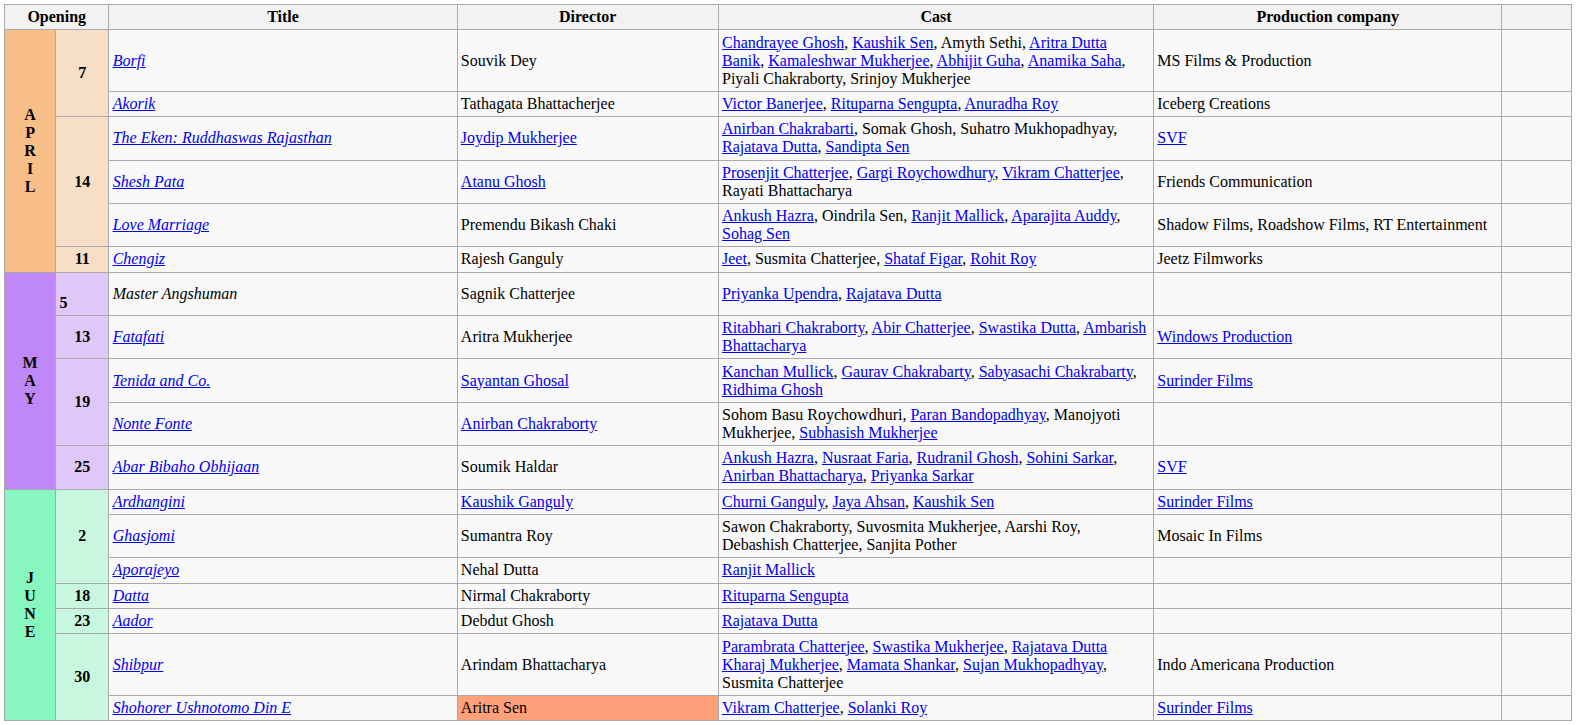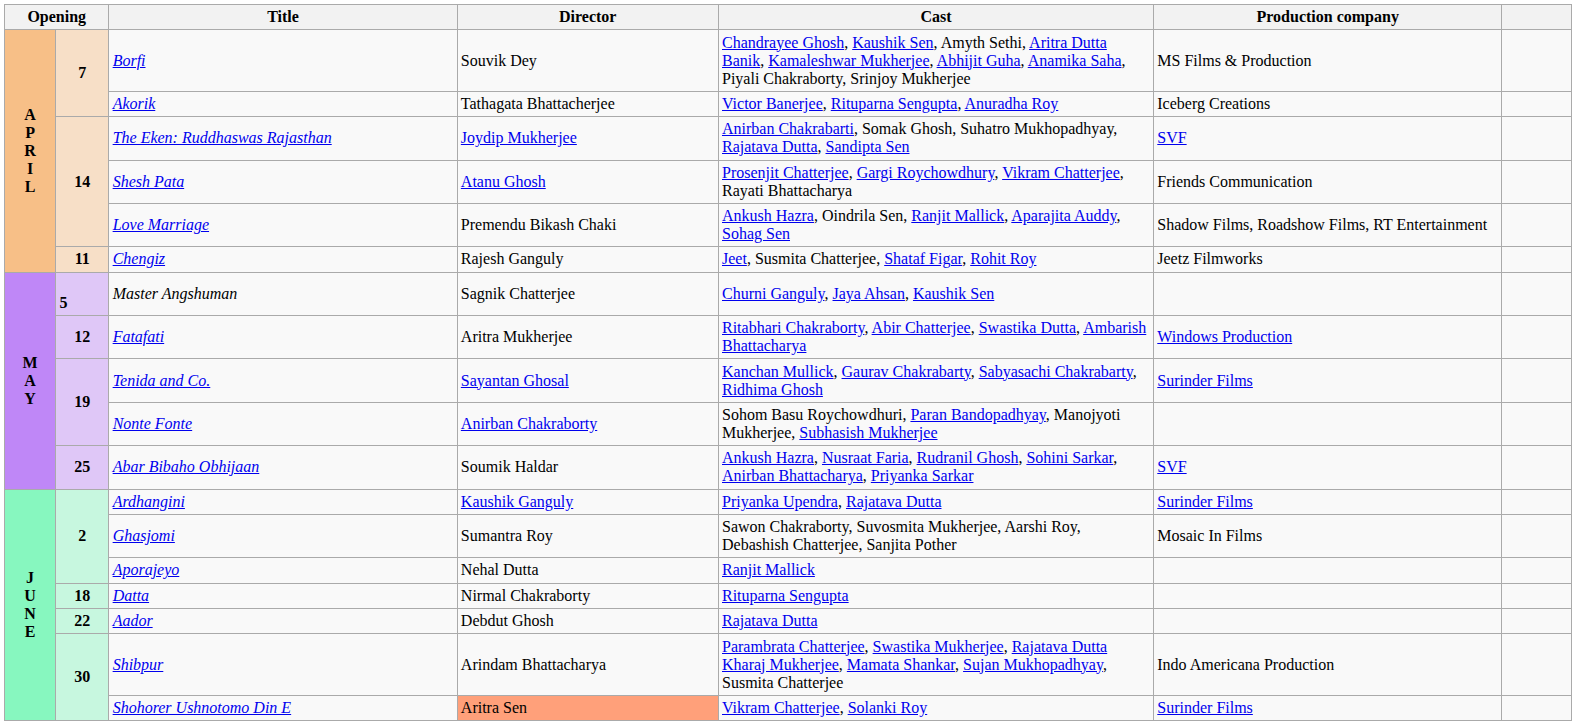(832, 293) Priyanka Upendra, Rajatava Dutta -> (858, 293) Churni Ganguly, Jaya Ahsan, Kaushik Sen
(82, 337) 13 -> (82, 337) 12
(858, 501) Churni Ganguly, Jaya Ahsan, Kaushik Sen -> (832, 501) Priyanka Upendra, Rajatava Dutta
(82, 621) 23 -> (82, 621) 22
